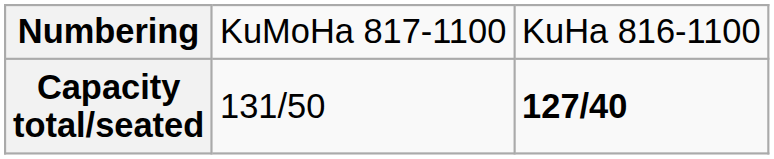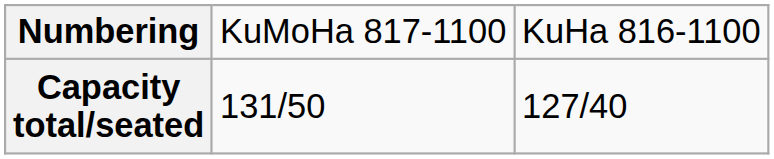(575, 105) bold -> (575, 105) normal
